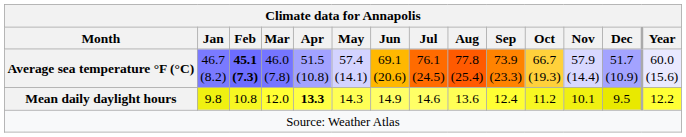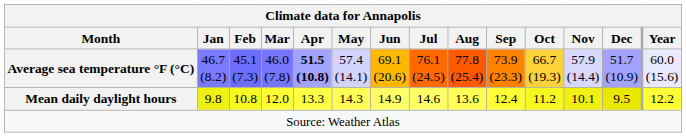(245, 68) bold -> (245, 68) normal
(312, 68) normal -> (312, 68) bold
(312, 99) bold -> (312, 99) normal
